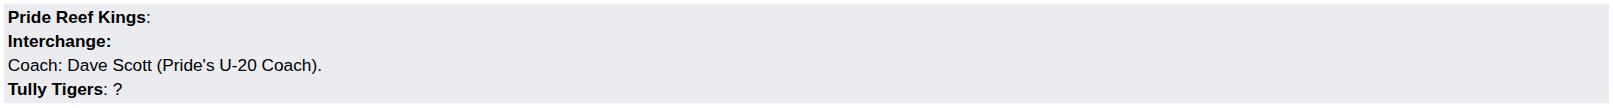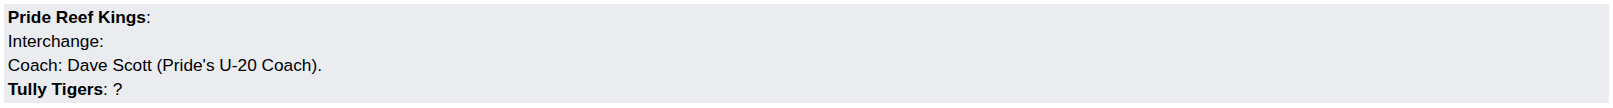(60, 41) bold -> (56, 41) normal
